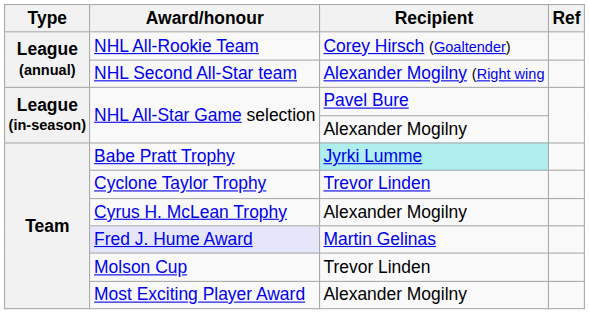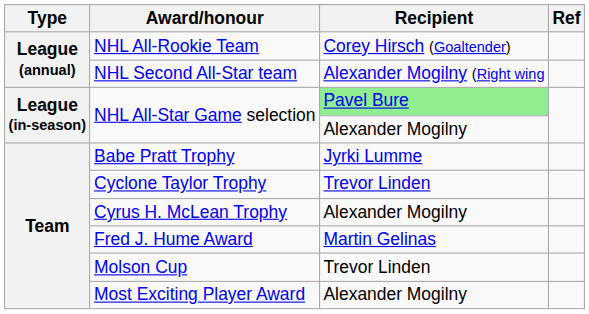(366, 101) no background -> (366, 101) lightgreen background
(373, 156) paleturquoise background -> (373, 156) no background
(173, 239) lavender background -> (173, 239) no background
